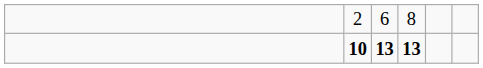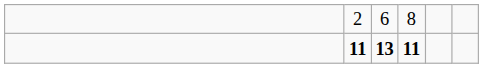(358, 48) 10 -> (358, 48) 11
(411, 48) 13 -> (411, 48) 11
